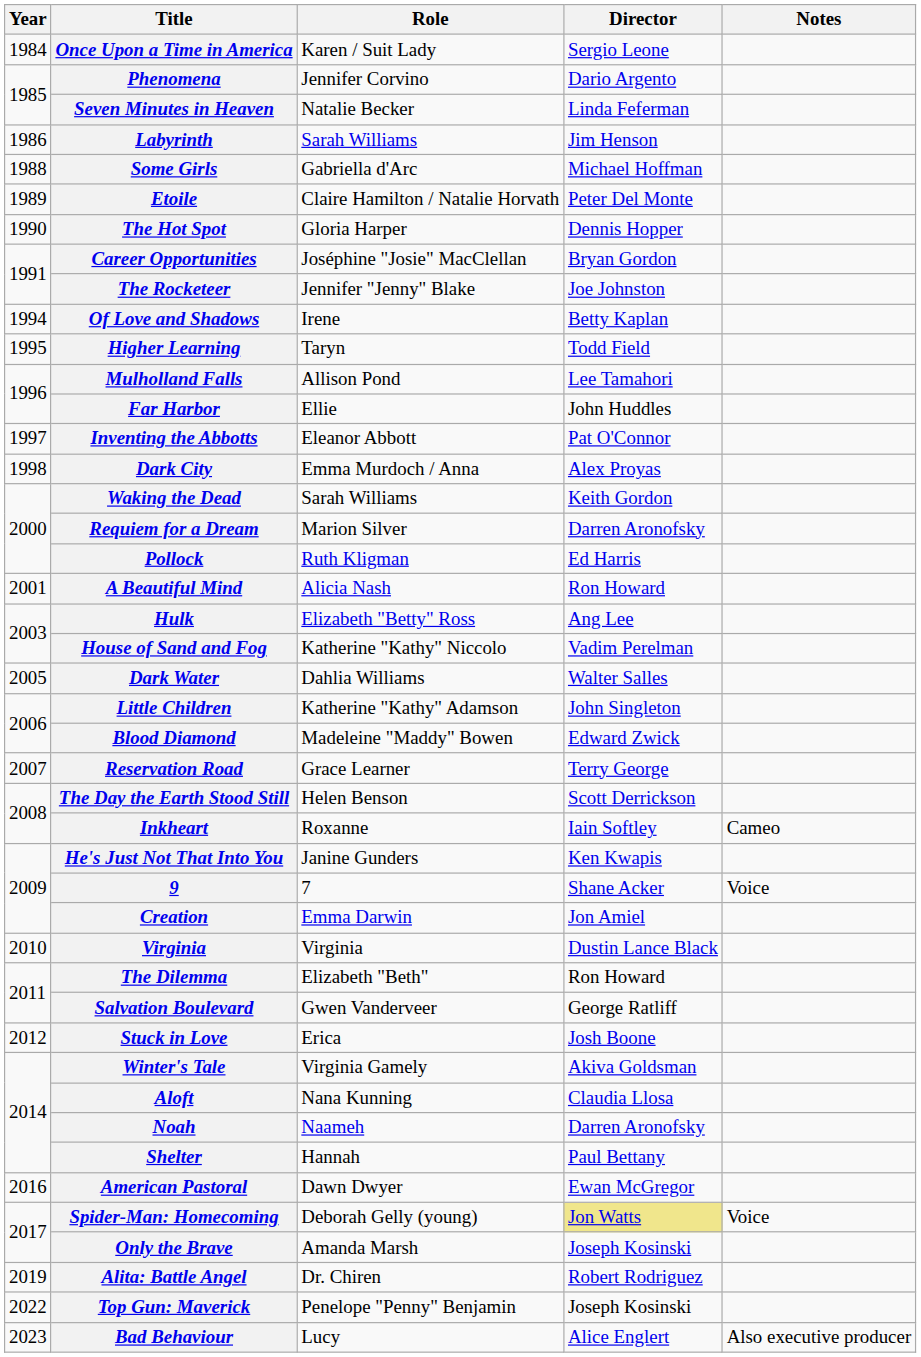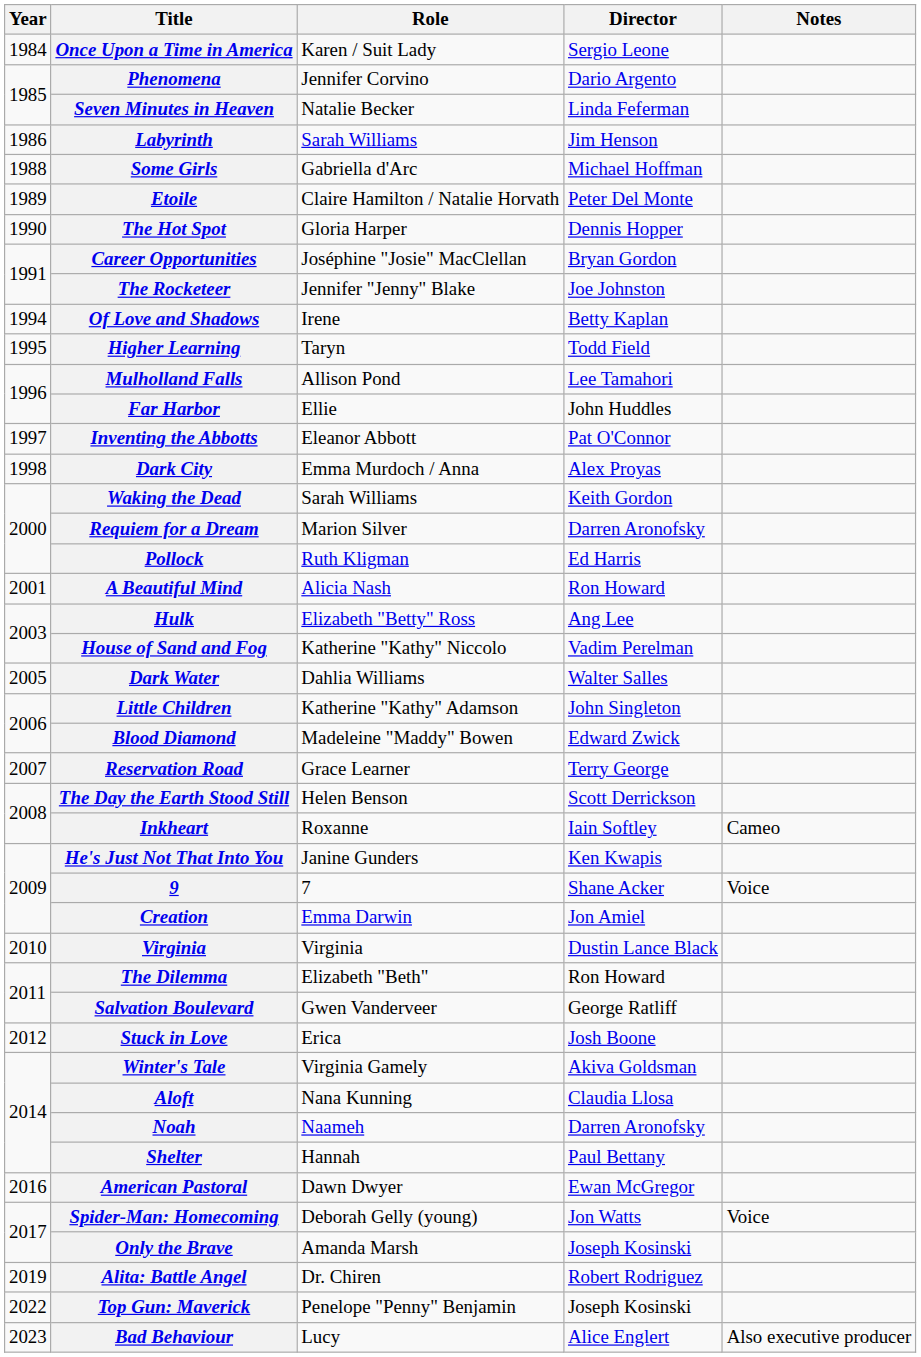(605, 1217) khaki background -> (605, 1217) no background
